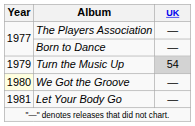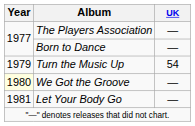(173, 64) lightgrey background -> (173, 64) no background
